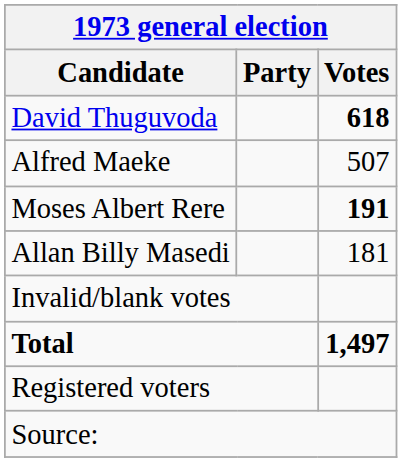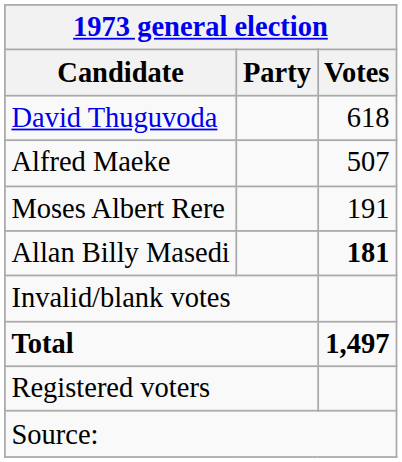(368, 117) bold -> (368, 117) normal
(368, 207) bold -> (368, 207) normal
(368, 252) normal -> (368, 252) bold
